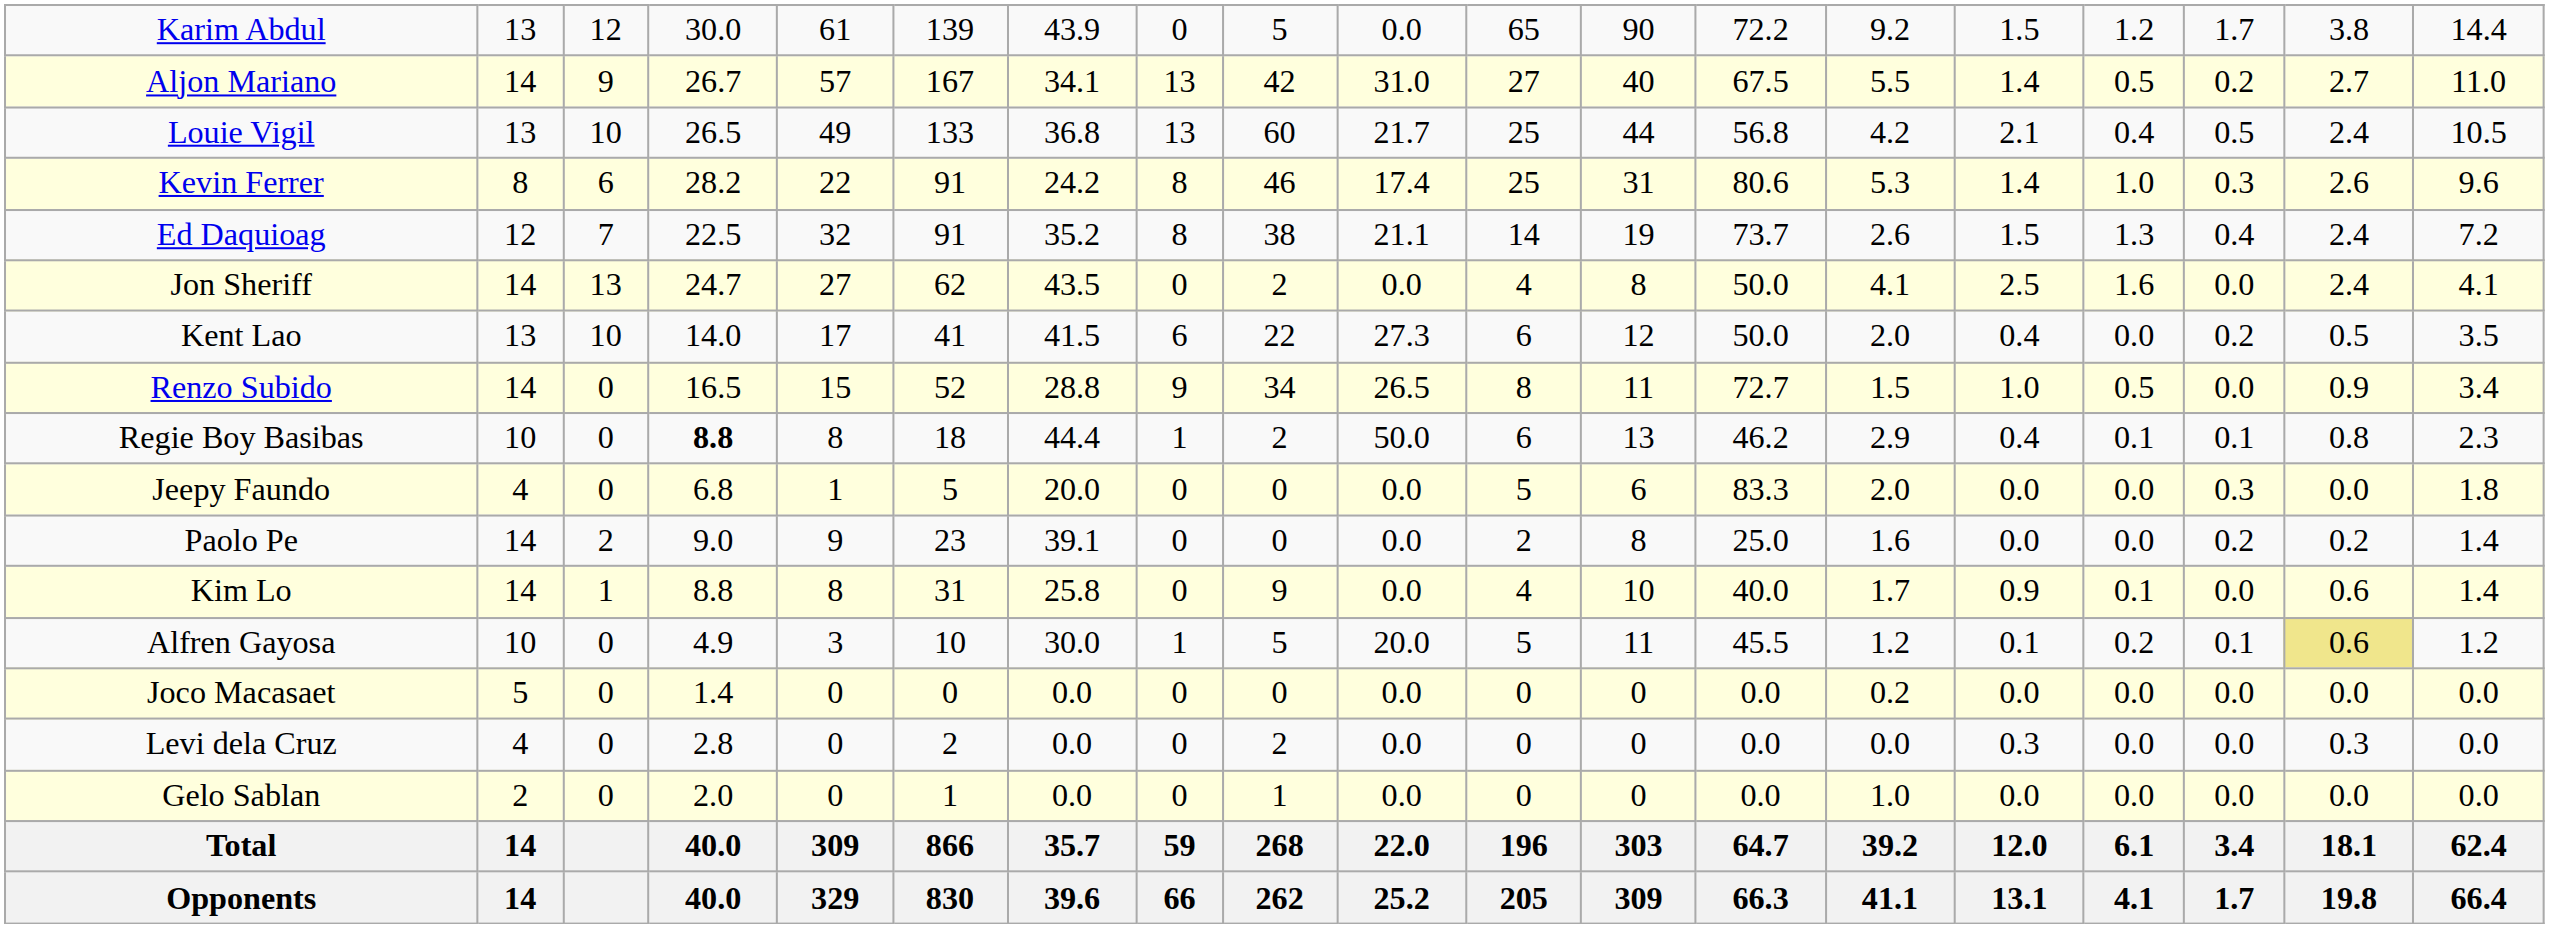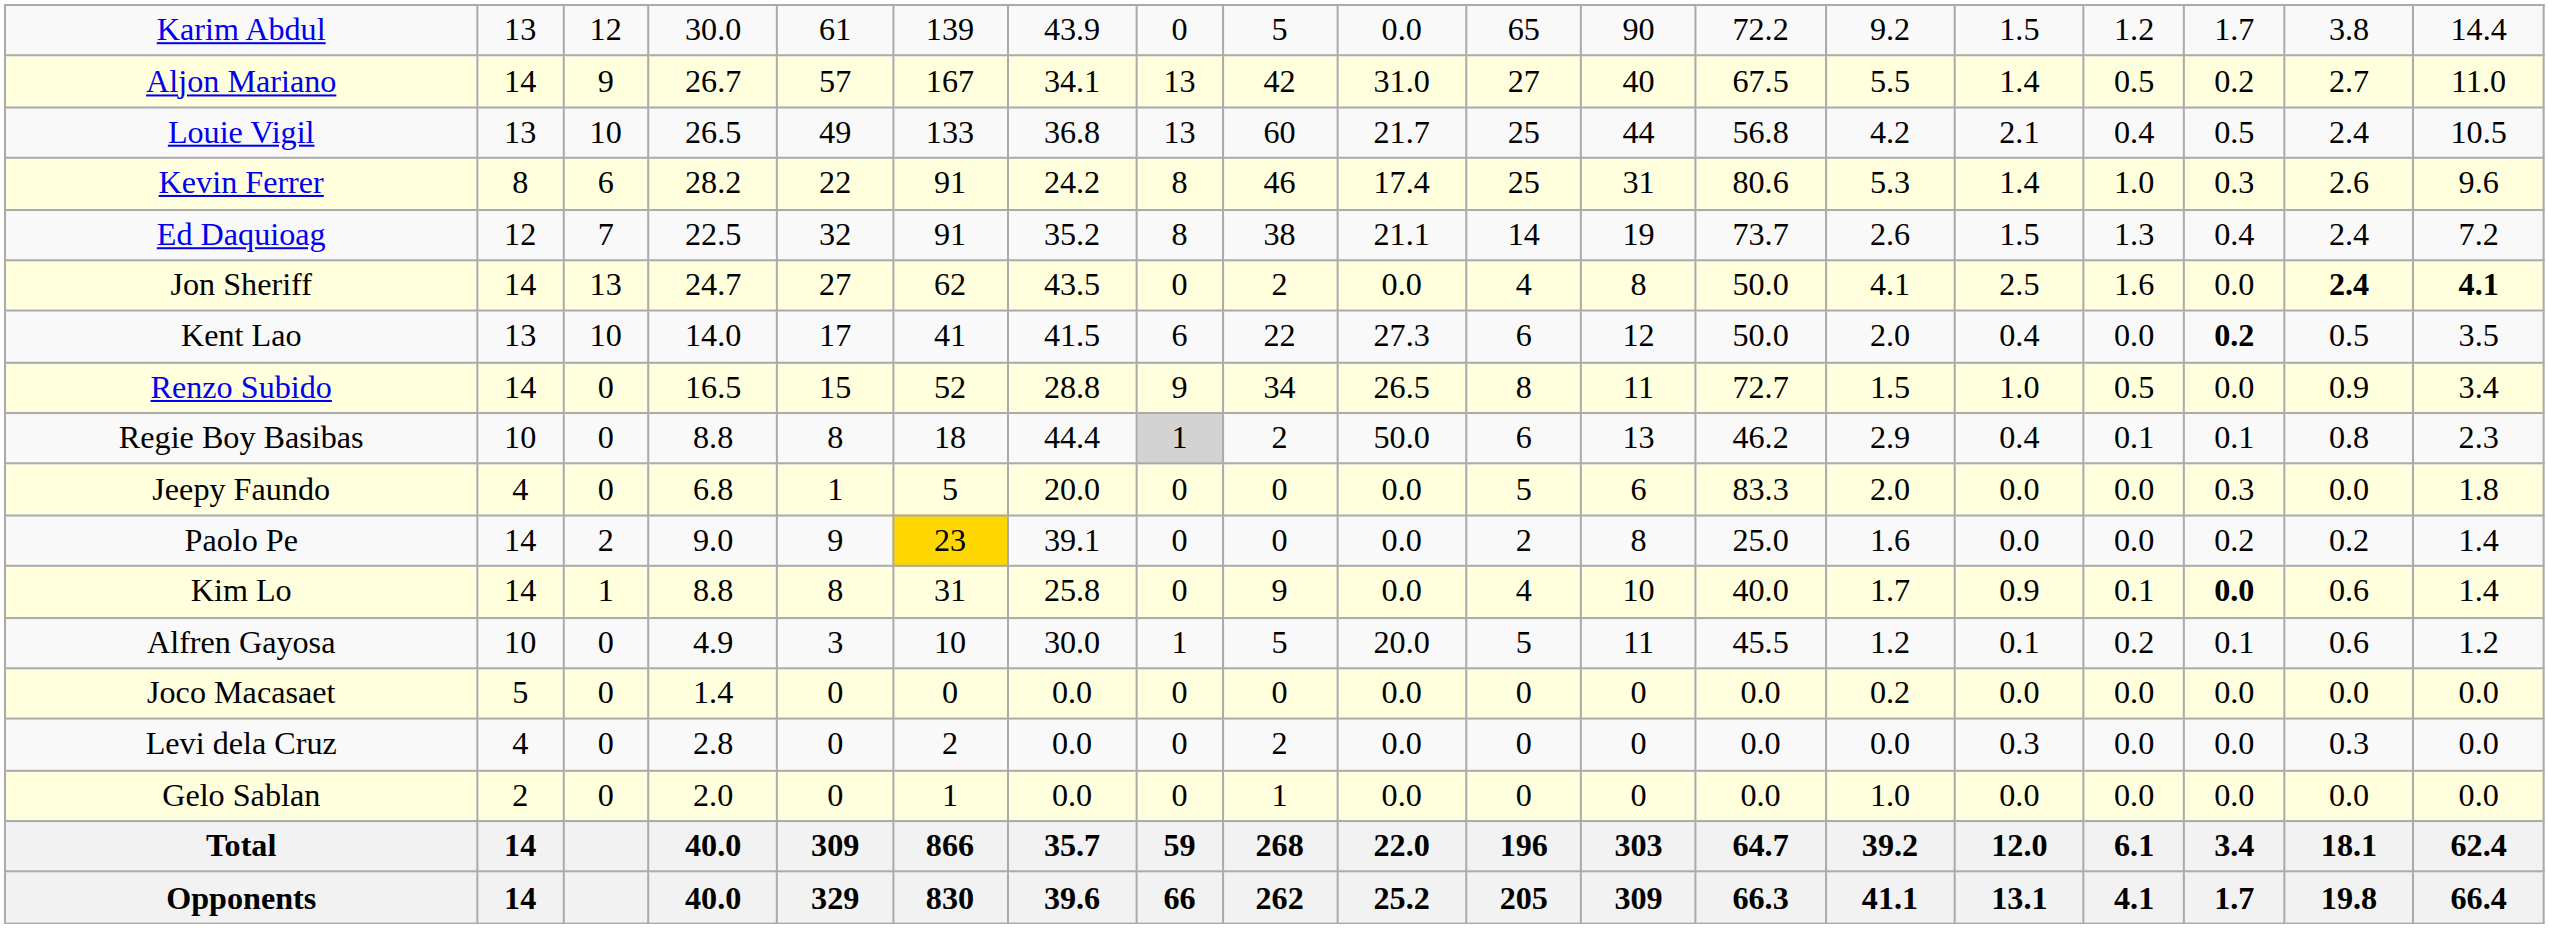(2349, 285) normal -> (2349, 285) bold
(2479, 285) normal -> (2479, 285) bold
(2234, 336) normal -> (2234, 336) bold
(713, 438) bold -> (713, 438) normal
(1179, 438) no background -> (1179, 438) lightgrey background
(950, 540) no background -> (950, 540) gold background
(2234, 591) normal -> (2234, 591) bold
(2349, 642) khaki background -> (2349, 642) no background
